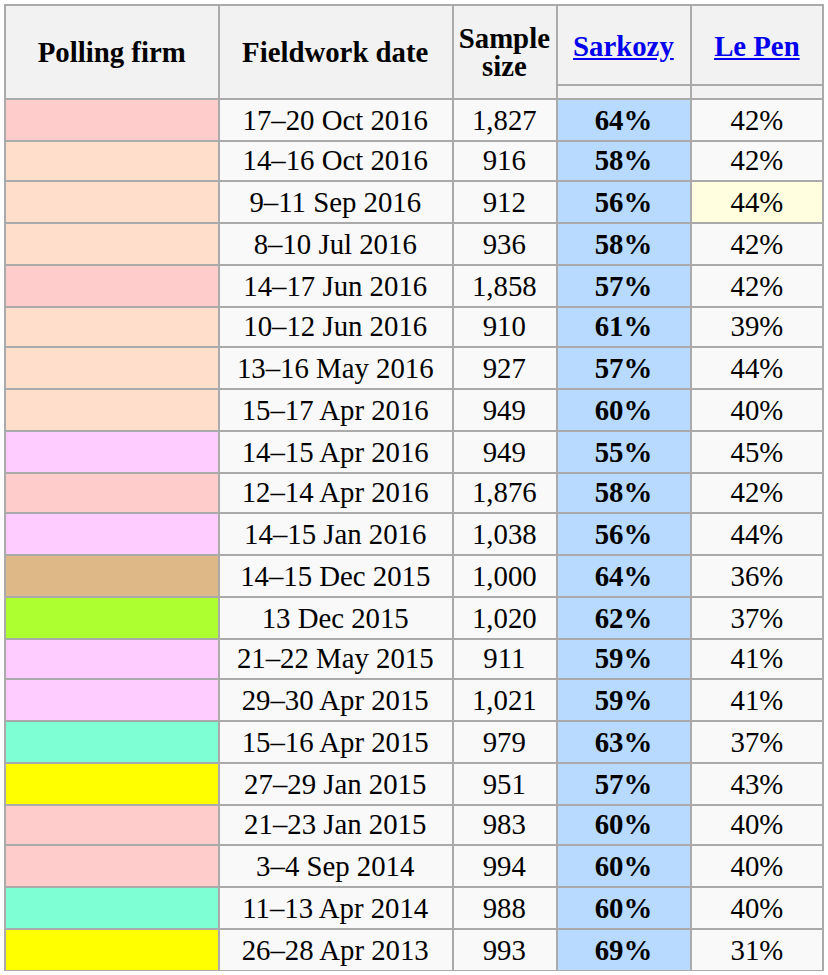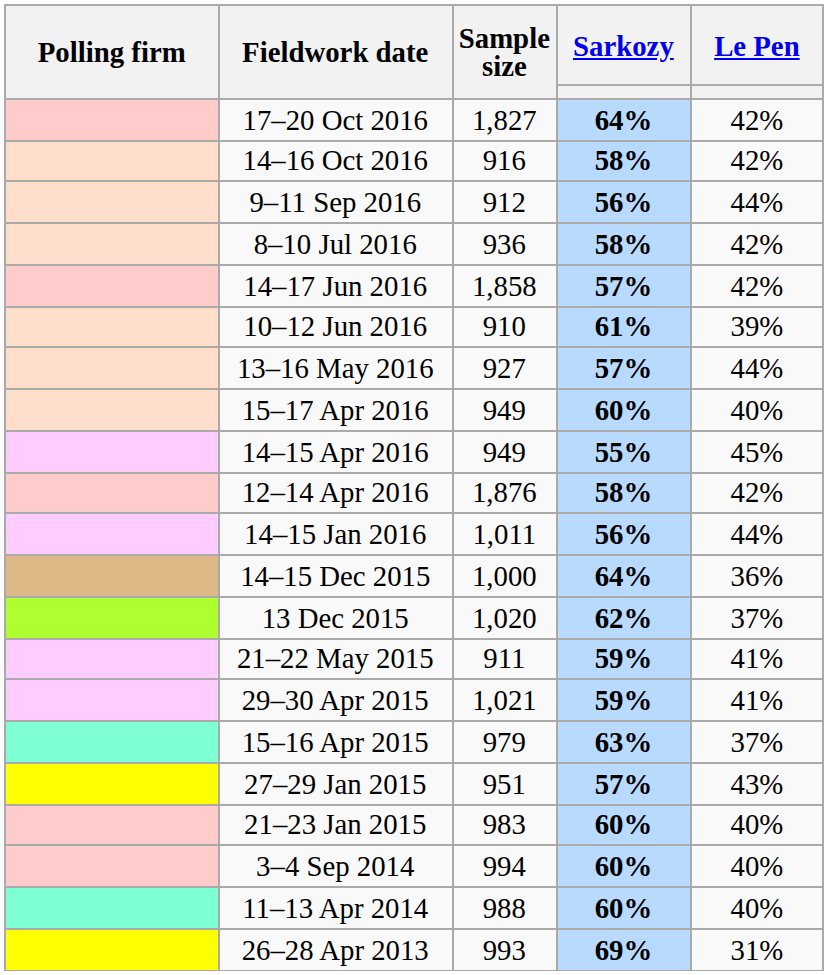(757, 203) lightyellow background -> (757, 203) no background
(504, 535) 1,038 -> (504, 535) 1,011
